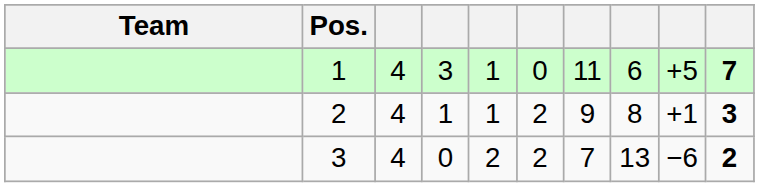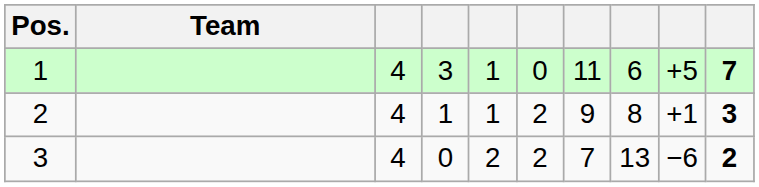columns swapped: (339, 26) <-> (154, 26)
